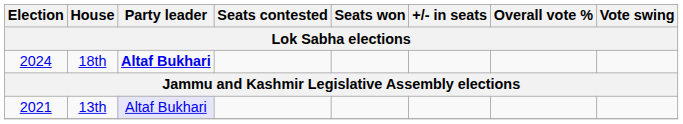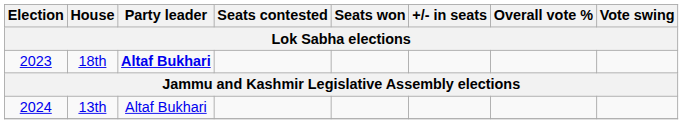(36, 61) 2024 -> (36, 61) 2023
(36, 107) 2021 -> (36, 107) 2024
(166, 107) lavender background -> (166, 107) no background
